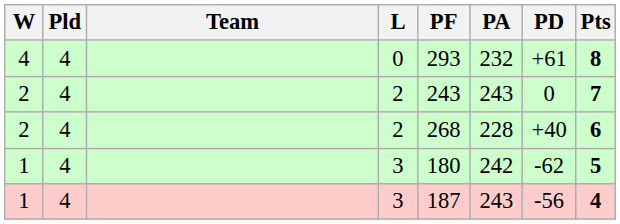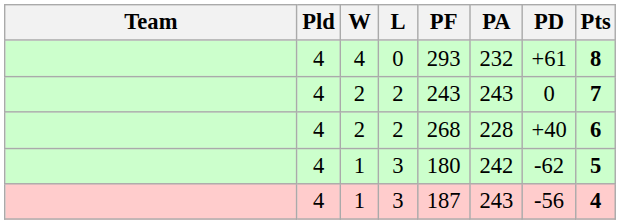columns swapped: (232, 22) <-> (24, 22)
